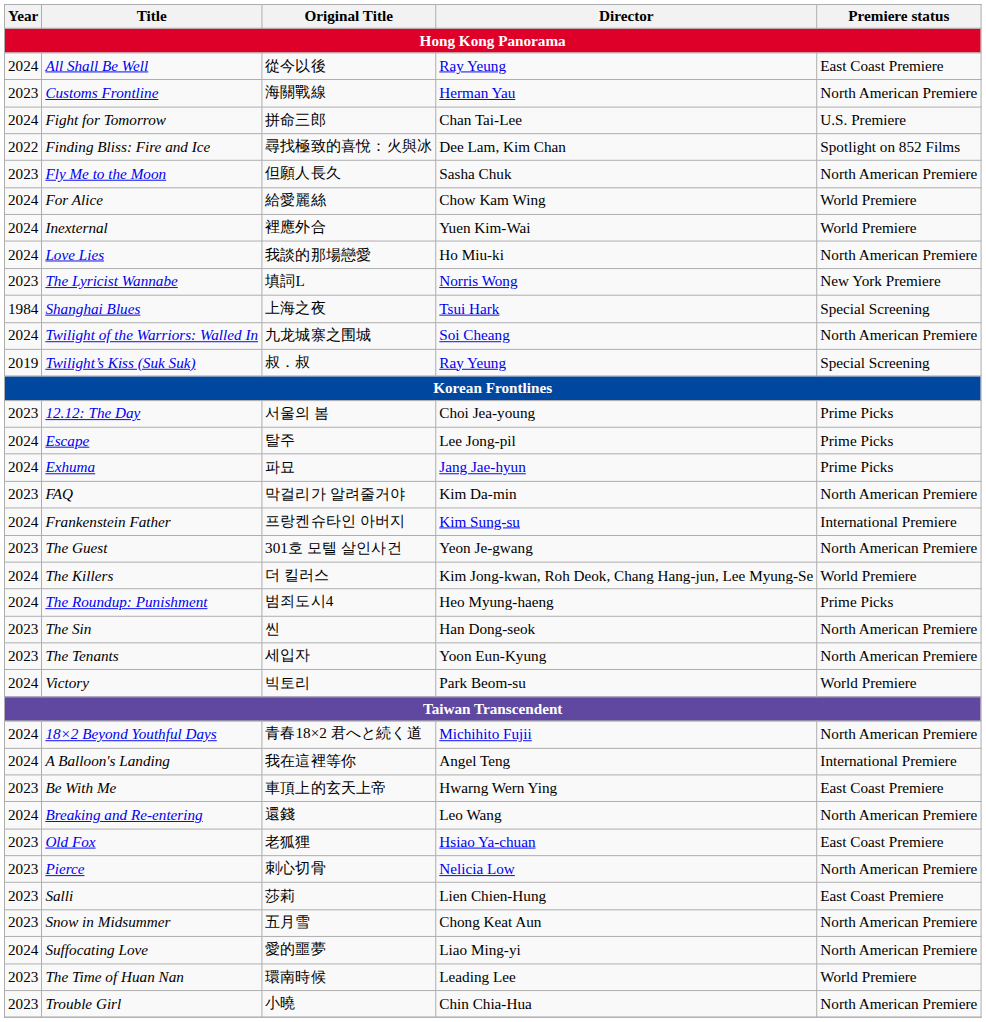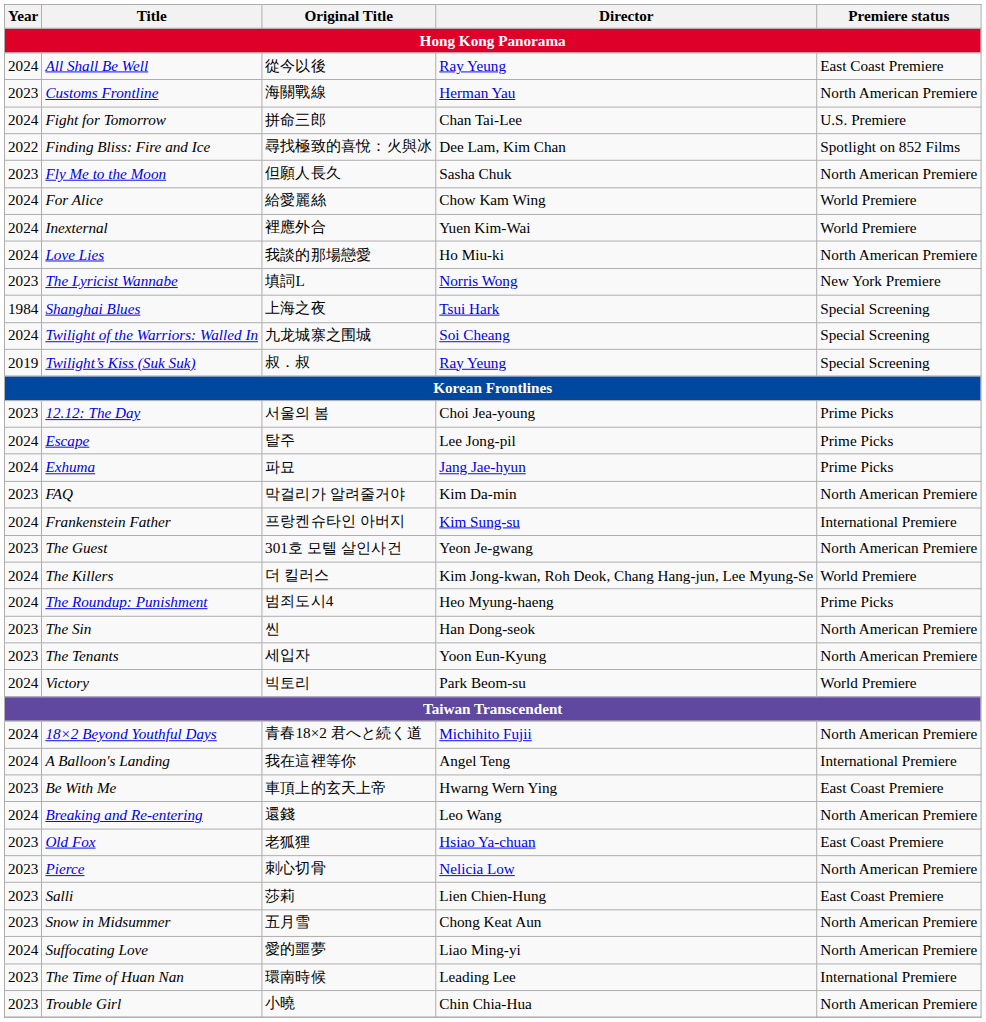(899, 335) North American Premiere -> (875, 335) Special Screening
(868, 977) World Premiere -> (888, 977) International Premiere
